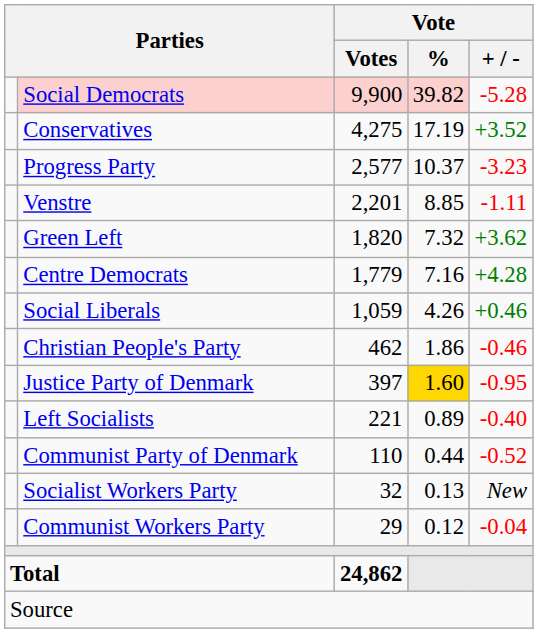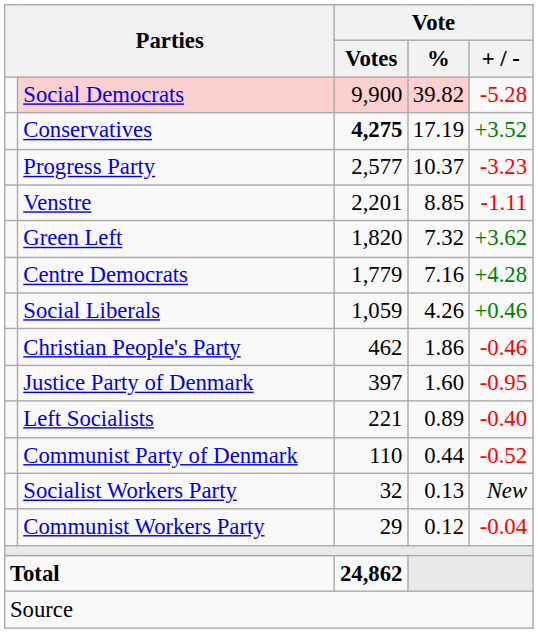(377, 130) normal -> (377, 130) bold
(444, 382) gold background -> (444, 382) no background
